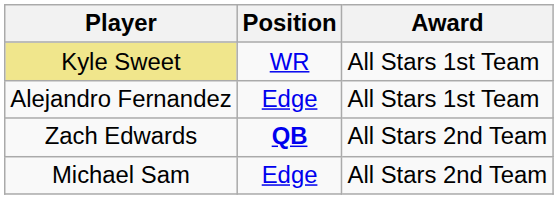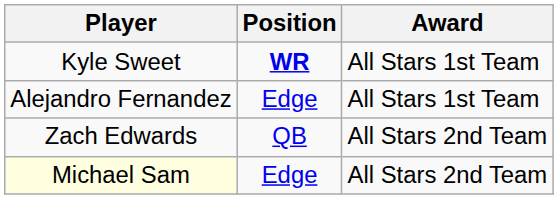(121, 61) khaki background -> (121, 61) no background
(290, 61) normal -> (290, 61) bold
(290, 136) bold -> (290, 136) normal
(121, 174) no background -> (121, 174) lightyellow background
